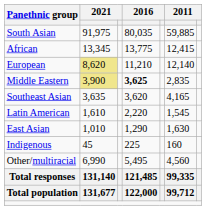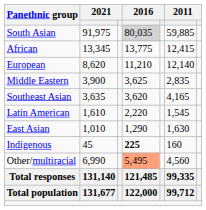(138, 33) no background -> (138, 33) lightgrey background
(94, 65) khaki background -> (94, 65) no background
(94, 81) khaki background -> (94, 81) no background
(136, 81) bold -> (136, 81) normal
(132, 145) normal -> (132, 145) bold
(136, 161) no background -> (136, 161) lightsalmon background
